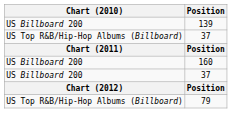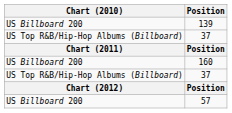(44, 75) US Billboard 200 -> (95, 75) US Top R&B/Hip-Hop Albums (Billboard)
(95, 101) US Top R&B/Hip-Hop Albums (Billboard) -> (44, 101) US Billboard 200
(206, 101) 79 -> (206, 101) 57
